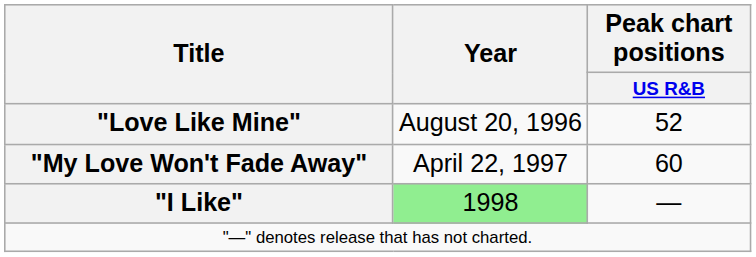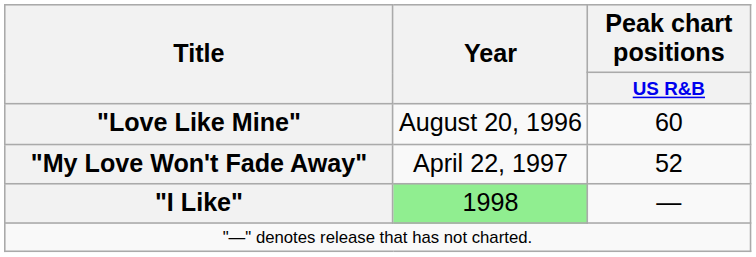(669, 123) 52 -> (669, 123) 60
(669, 163) 60 -> (669, 163) 52
